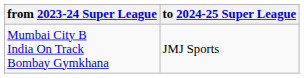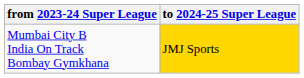(191, 48) no background -> (191, 48) gold background
